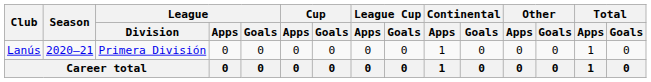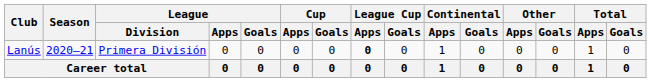(368, 50) normal -> (368, 50) bold
